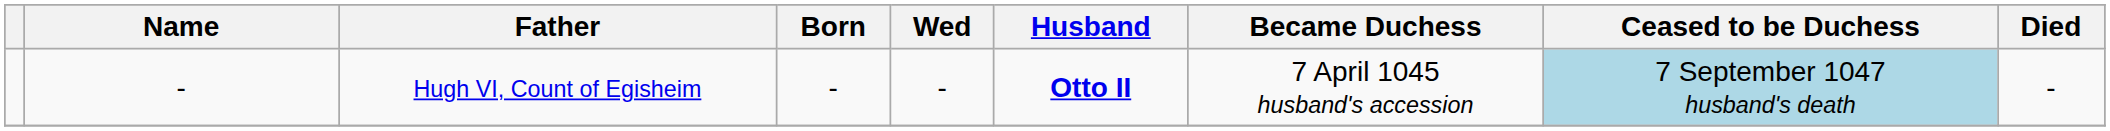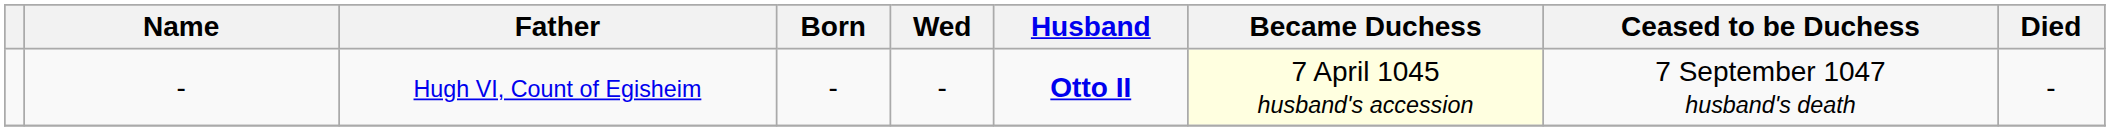(1366, 86) no background -> (1366, 86) lightyellow background
(1770, 86) lightblue background -> (1770, 86) no background
